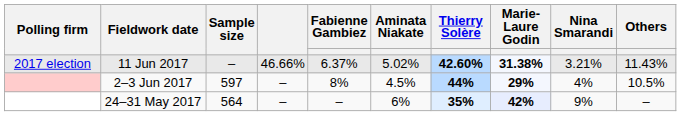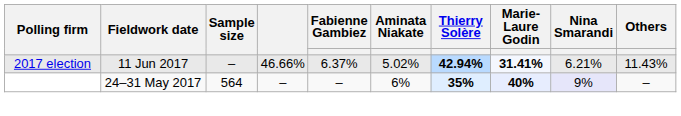(461, 64) 42.60% -> (461, 64) 42.94%
(521, 64) 31.38% -> (521, 64) 31.41%
(583, 64) 3.21% -> (583, 64) 6.21%
- row: (153, 83)
(521, 101) 42% -> (521, 83) 40%
(583, 101) no background -> (583, 83) lavender background
